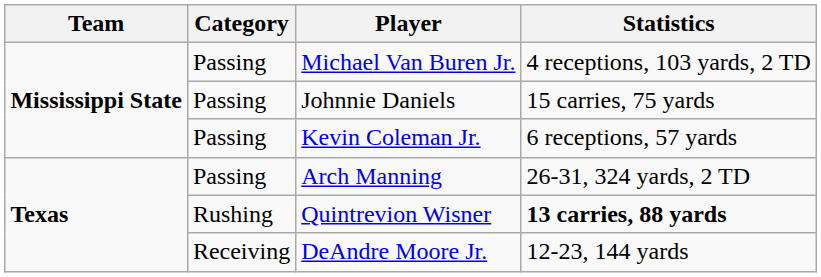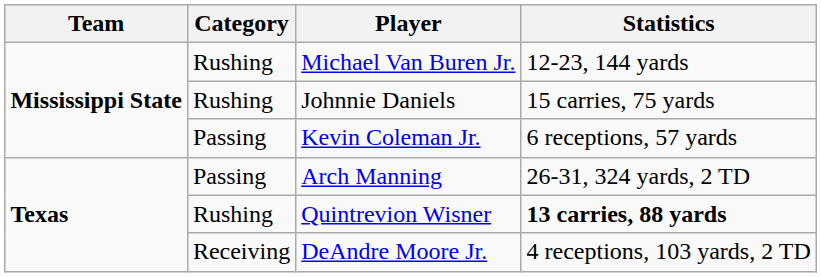(230, 61) Passing -> (233, 61) Rushing
(669, 61) 4 receptions, 103 yards, 2 TD -> (608, 61) 12-23, 144 yards
(230, 99) Passing -> (233, 99) Rushing
(608, 251) 12-23, 144 yards -> (669, 251) 4 receptions, 103 yards, 2 TD
